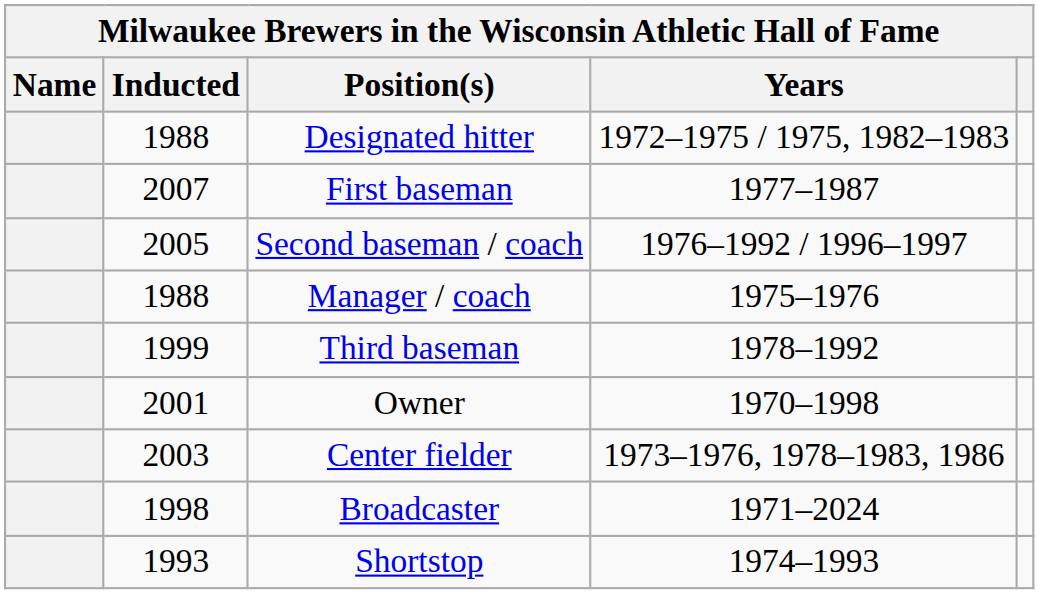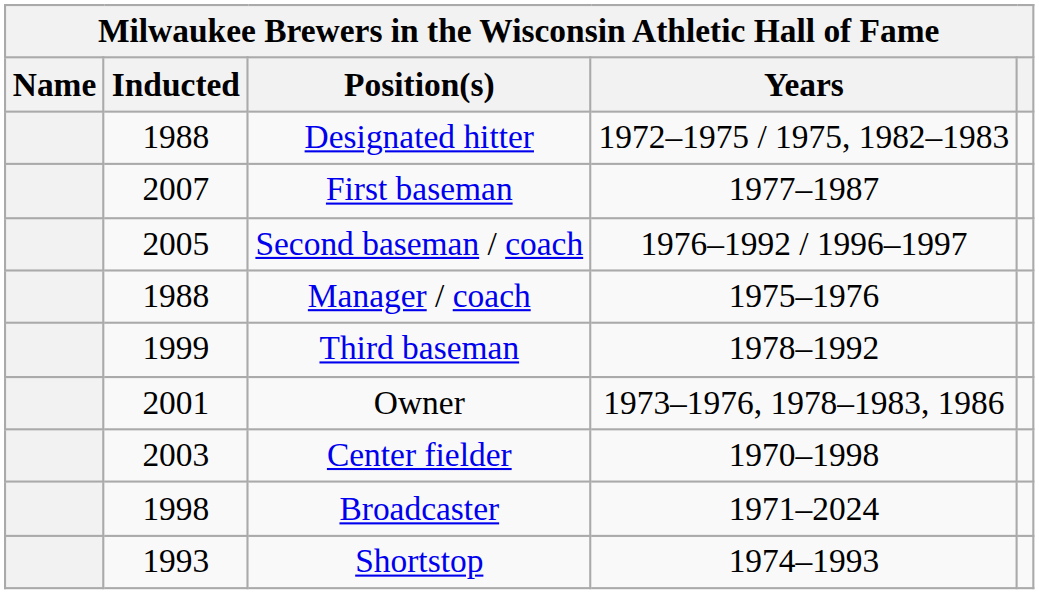(804, 402) 1970–1998 -> (804, 402) 1973–1976, 1978–1983, 1986
(804, 455) 1973–1976, 1978–1983, 1986 -> (804, 455) 1970–1998
